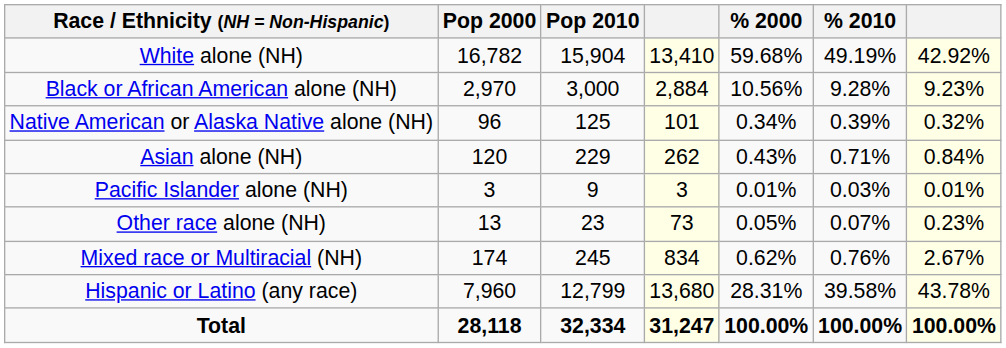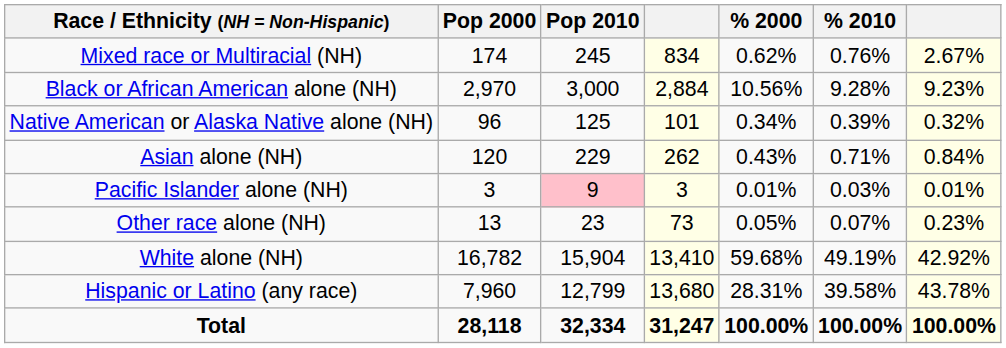rows swapped: (221, 55) <-> (221, 257)
(593, 190) no background -> (593, 190) pink background
